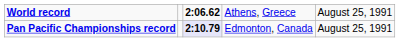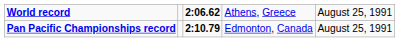(202, 28) lavender background -> (202, 28) no background
